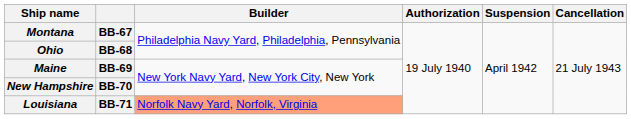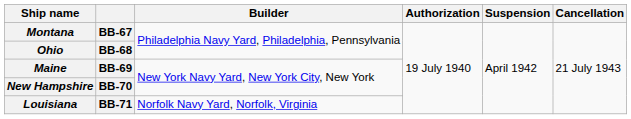(227, 104) lightsalmon background -> (227, 104) no background
